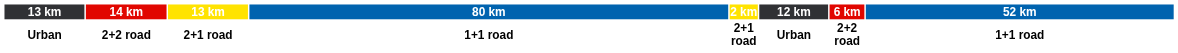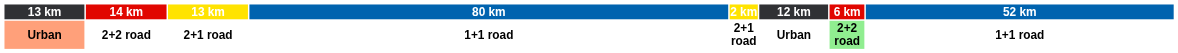(45, 34) no background -> (45, 34) lightsalmon background
(847, 34) no background -> (847, 34) lightgreen background
